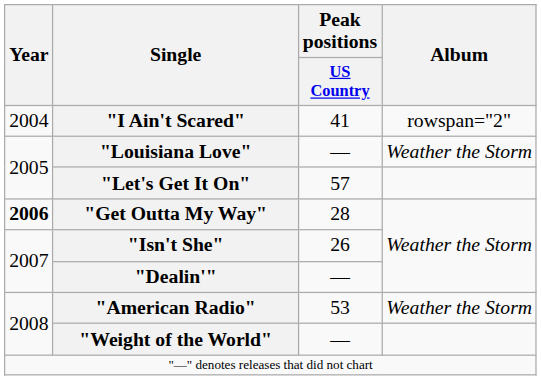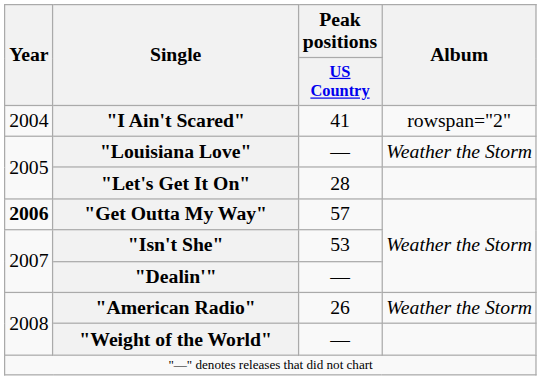(340, 183) 57 -> (340, 183) 28
(340, 214) 28 -> (340, 214) 57
(340, 245) 26 -> (340, 245) 53
(340, 307) 53 -> (340, 307) 26
